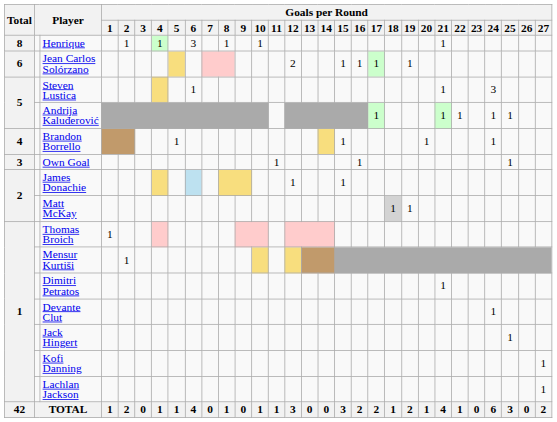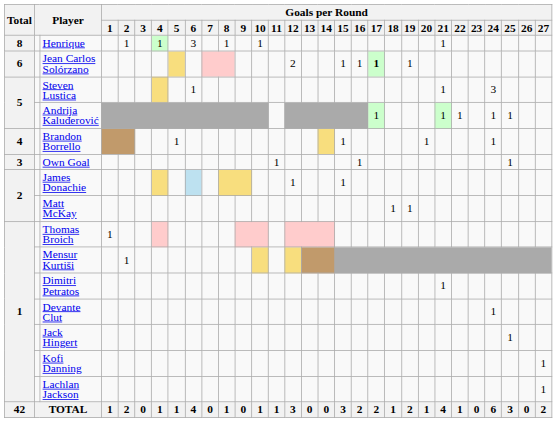(376, 64) normal -> (376, 64) bold
(393, 209) lightgrey background -> (393, 209) no background
